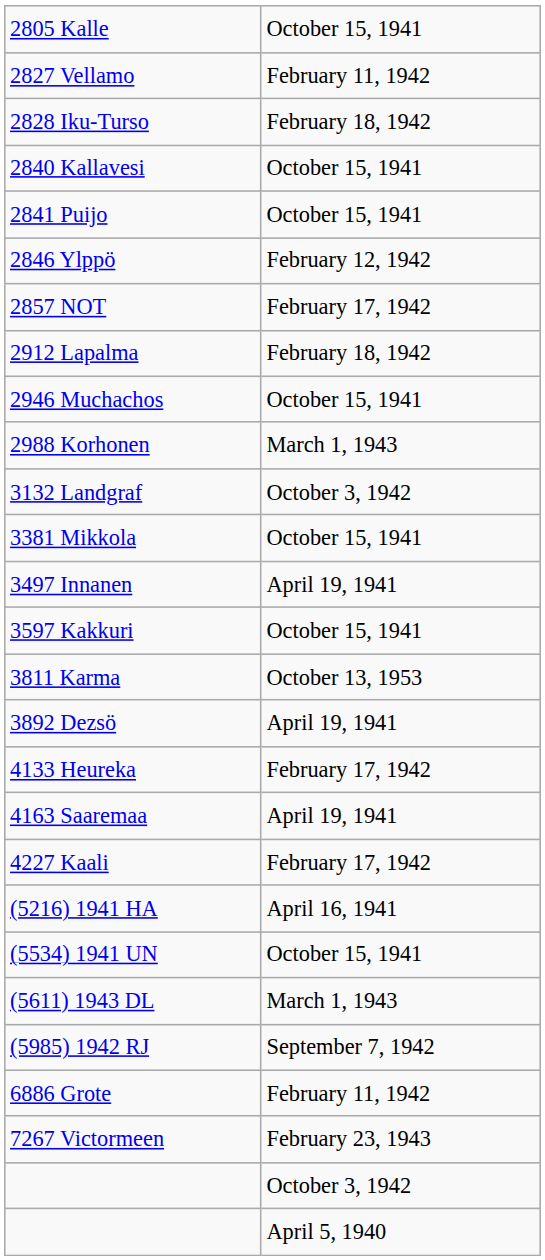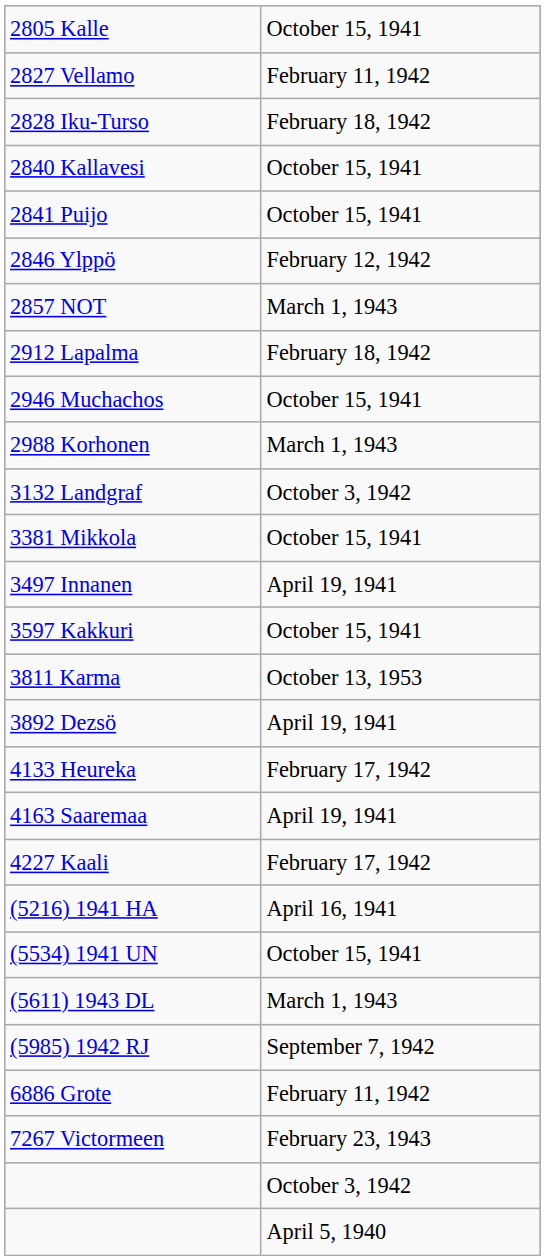(349, 306) February 17, 1942 -> (332, 306) March 1, 1943
